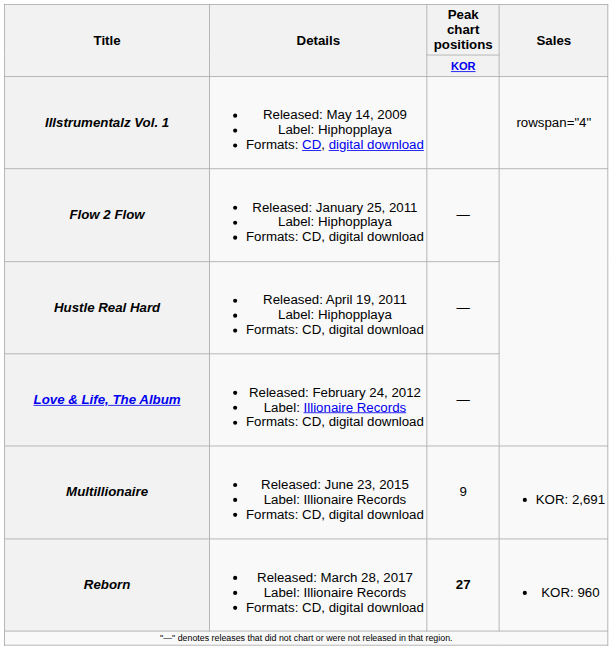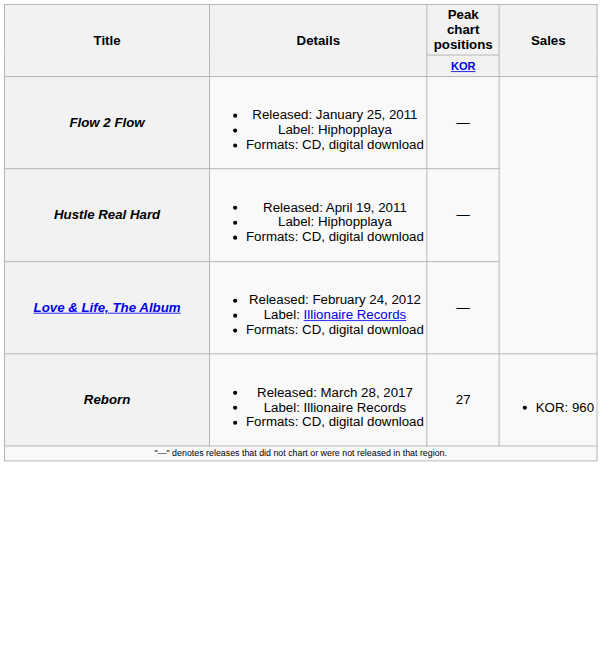- row: (107, 122)
- row: (107, 492)
(463, 584) bold -> (463, 400) normal
